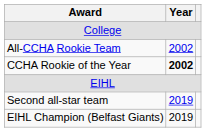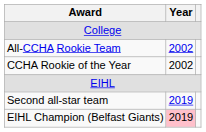(181, 65) bold -> (181, 65) normal
(181, 118) no background -> (181, 118) pink background
